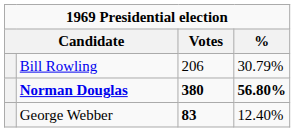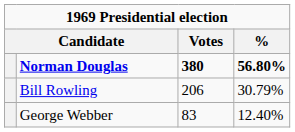rows swapped: (74, 90) <-> (58, 66)
(189, 115) bold -> (189, 115) normal
